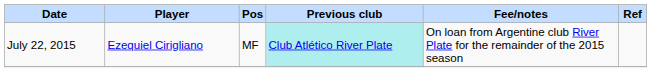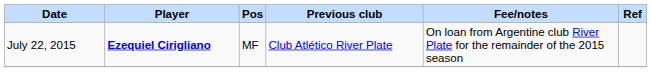(155, 45) normal -> (159, 45) bold
(330, 45) paleturquoise background -> (330, 45) no background
